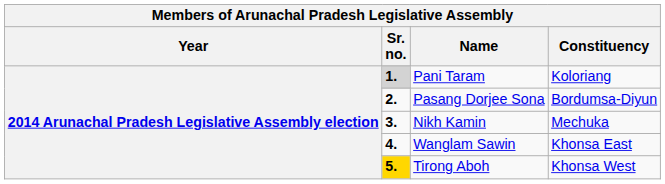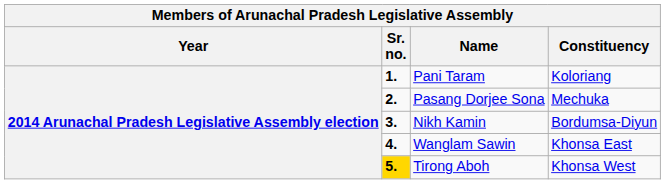(391, 76) lightgrey background -> (391, 76) no background
(604, 99) Bordumsa-Diyun -> (580, 99) Mechuka
(580, 122) Mechuka -> (604, 122) Bordumsa-Diyun
